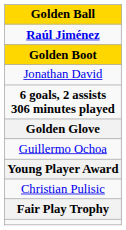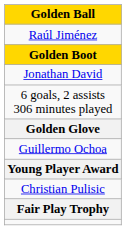(63, 34) bold -> (63, 34) normal
(63, 101) bold -> (63, 101) normal
